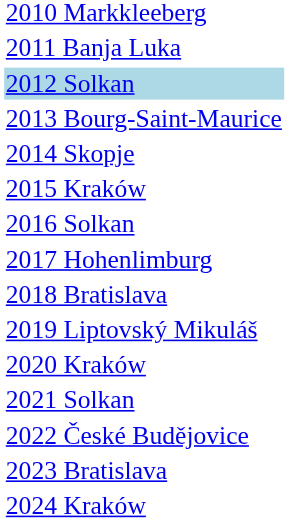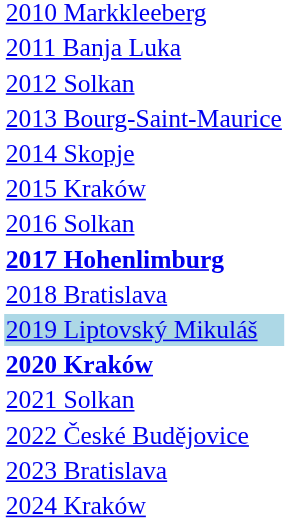(70, 83) lightblue background -> (70, 83) no background
(109, 259) normal -> (115, 259) bold
(132, 329) no background -> (132, 329) lightblue background
(76, 364) normal -> (79, 364) bold
